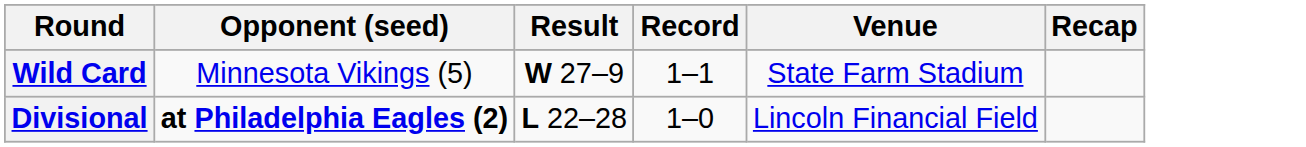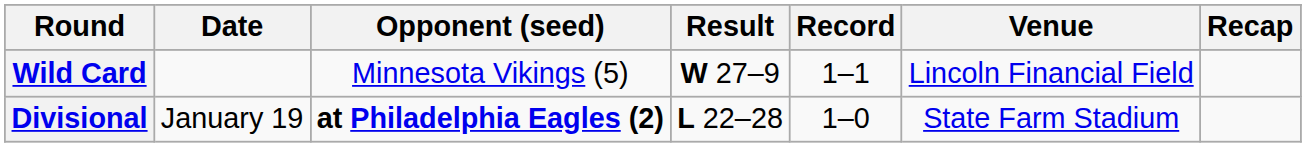+ column: (232, 27)
(895, 73) State Farm Stadium -> (1051, 73) Lincoln Financial Field
(895, 118) Lincoln Financial Field -> (1051, 118) State Farm Stadium
